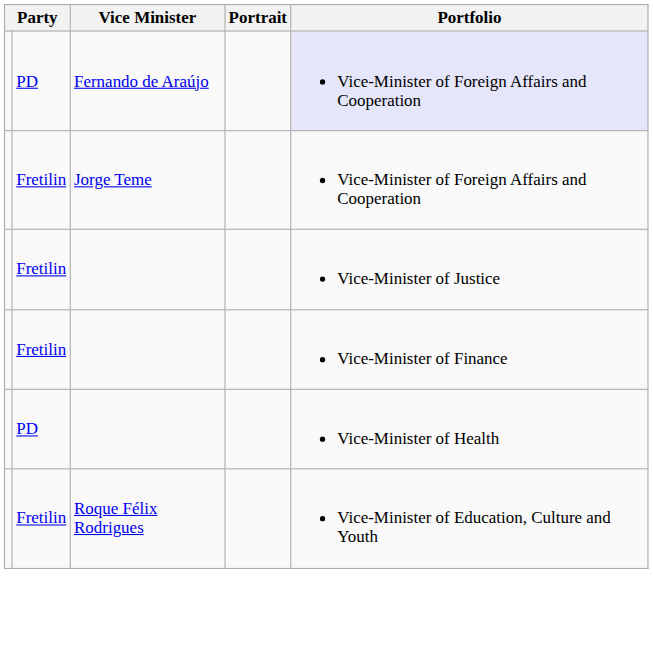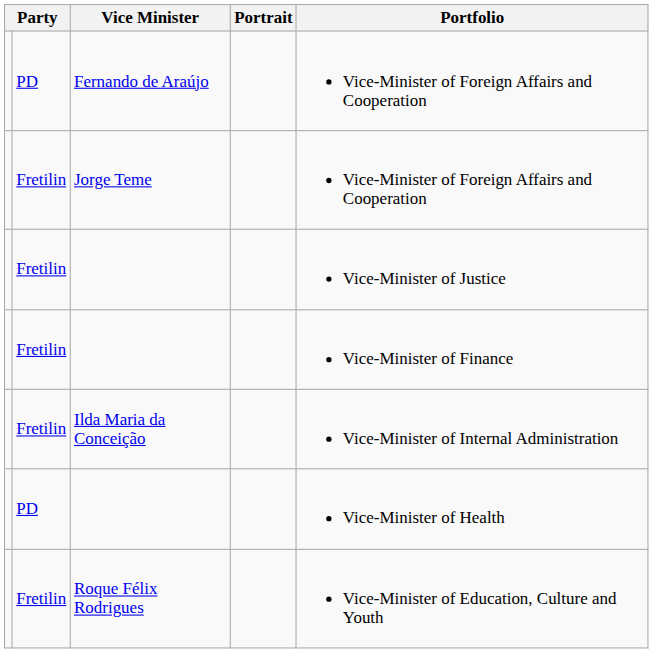(469, 90) lavender background -> (472, 90) no background
+ row: (41, 429)
